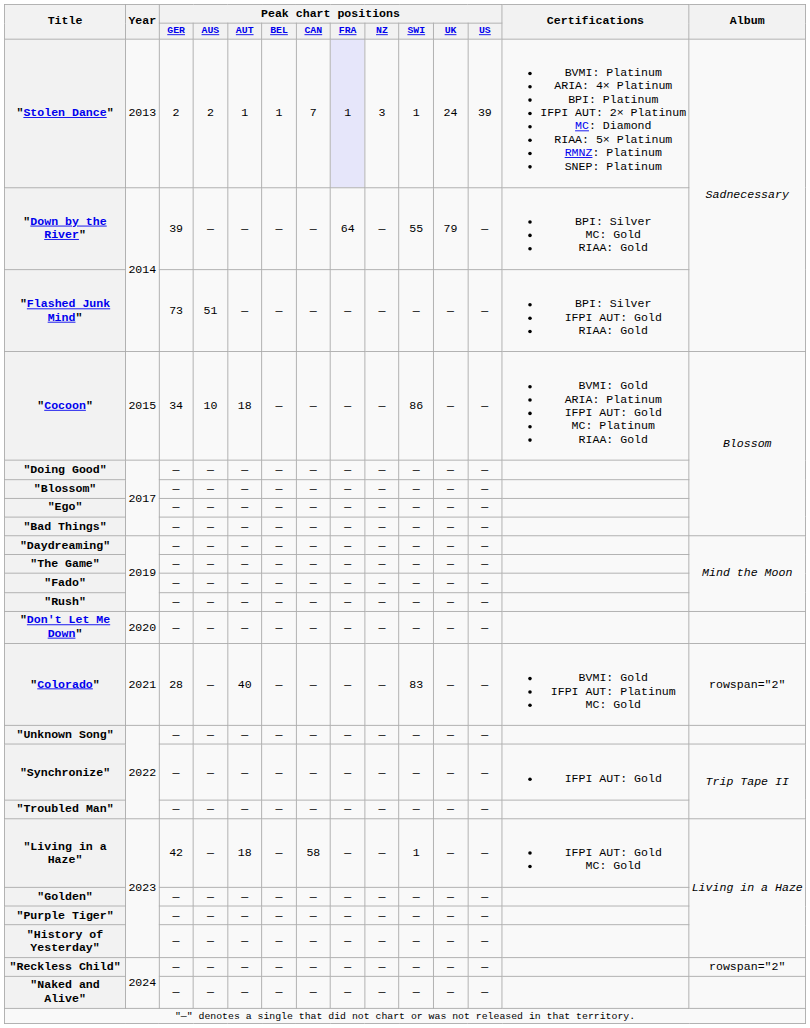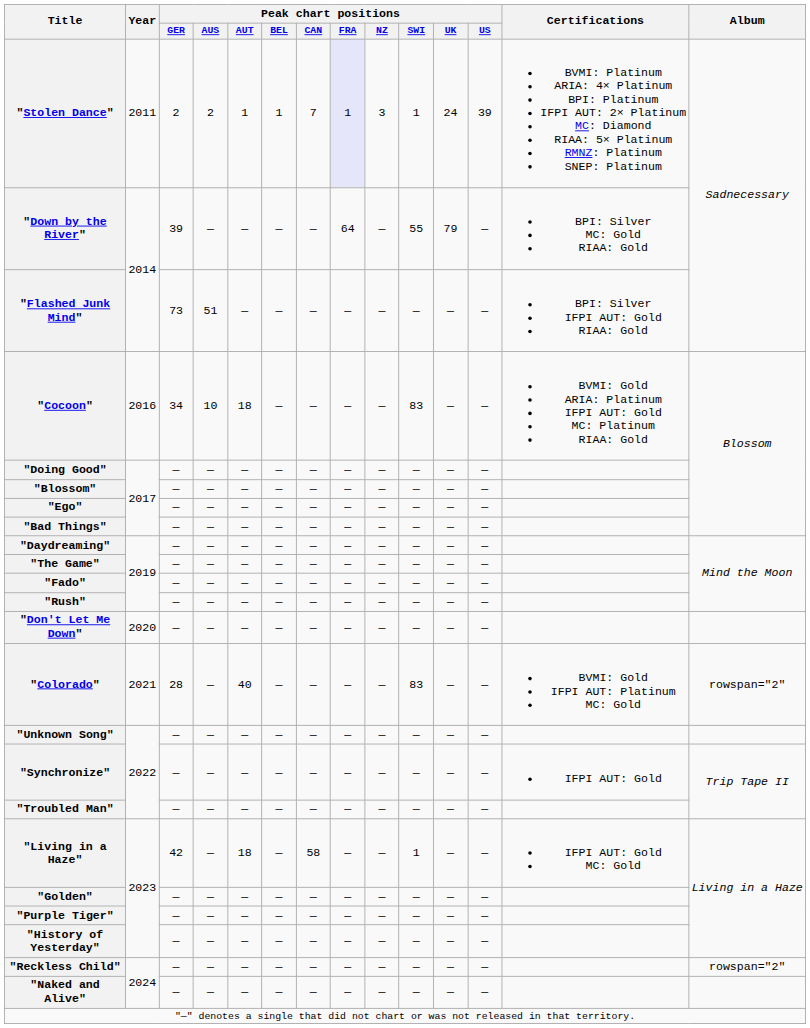(142, 113) 2013 -> (142, 113) 2011
(142, 406) 2015 -> (142, 406) 2016
(416, 406) 86 -> (416, 406) 83
